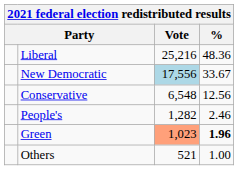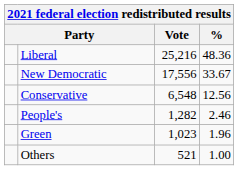(179, 74) lightblue background -> (179, 74) no background
(182, 134) lightsalmon background -> (182, 134) no background
(220, 134) bold -> (220, 134) normal
